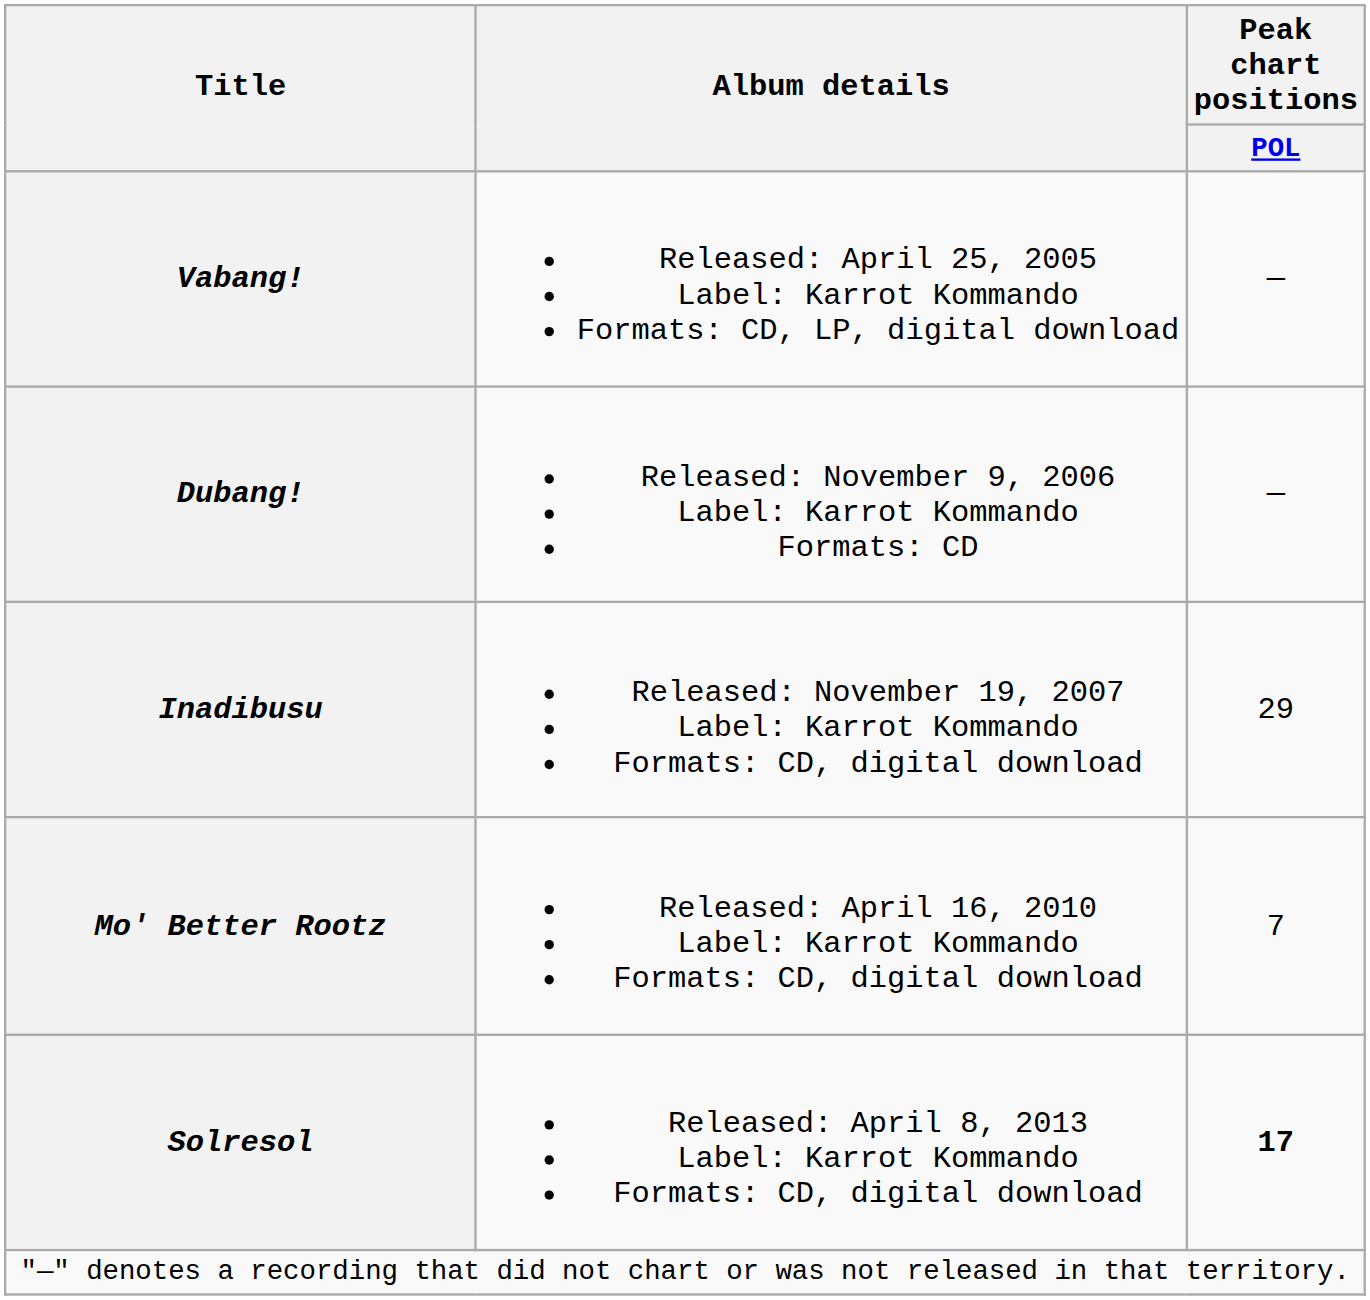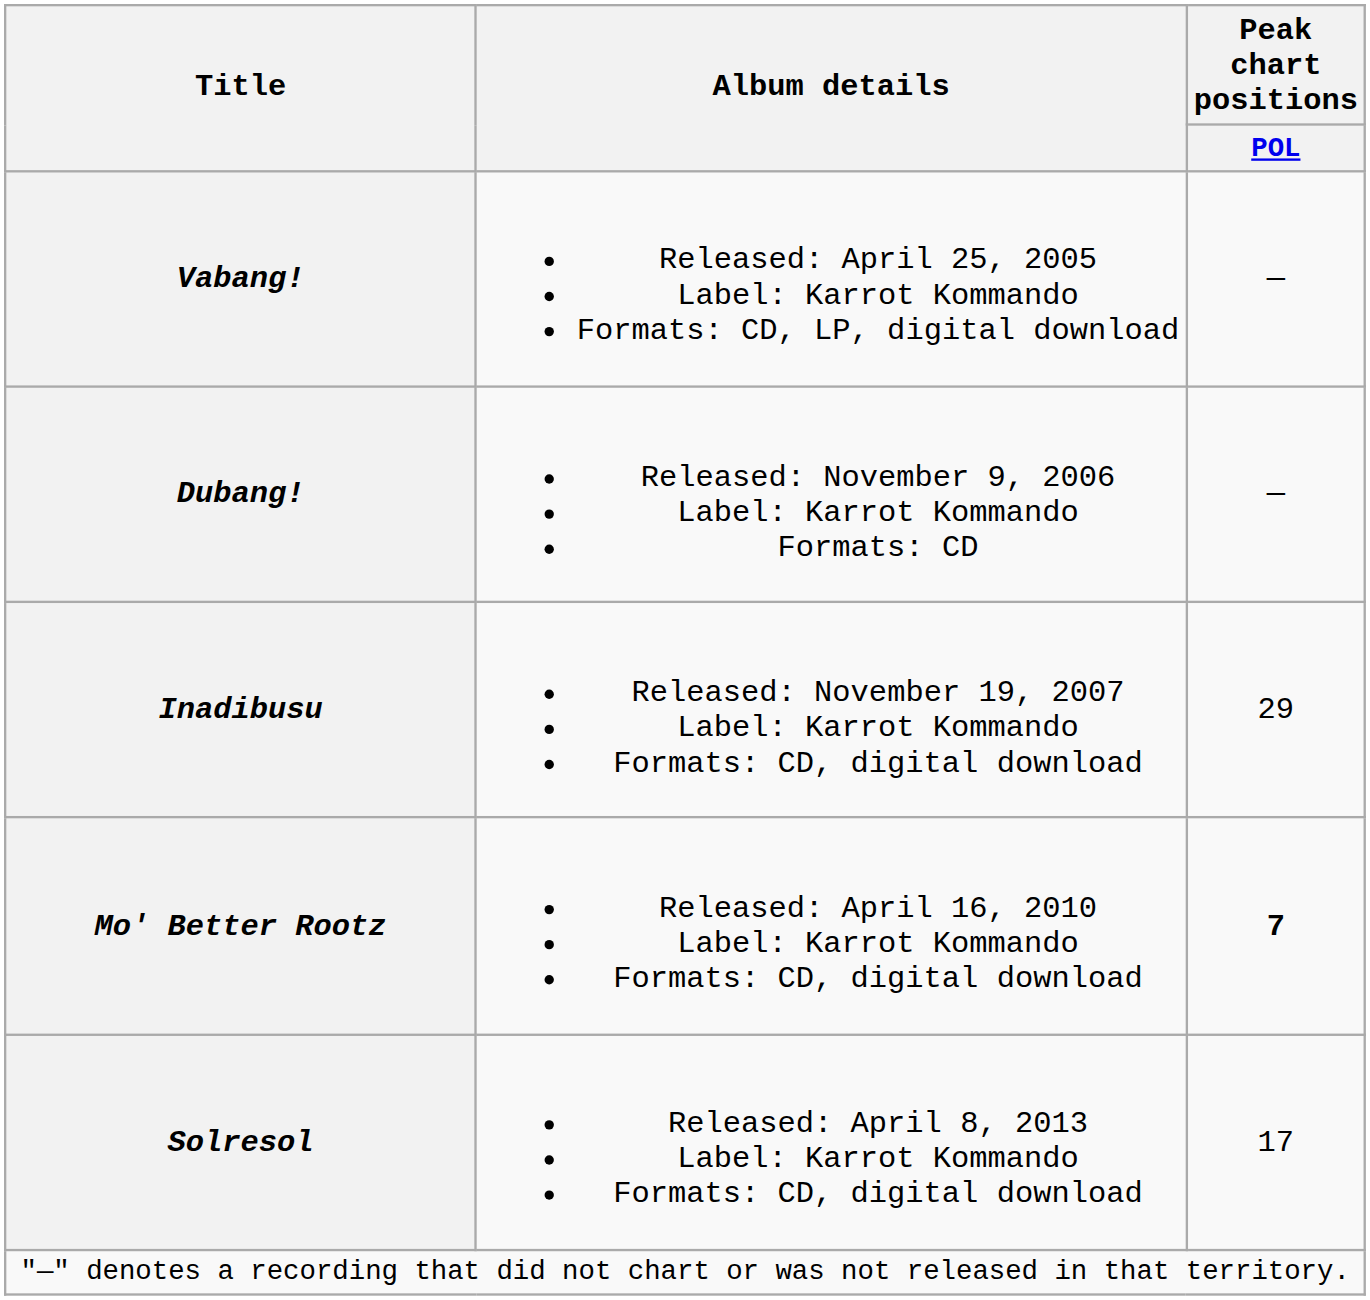(1276, 926) normal -> (1276, 926) bold
(1276, 1142) bold -> (1276, 1142) normal
